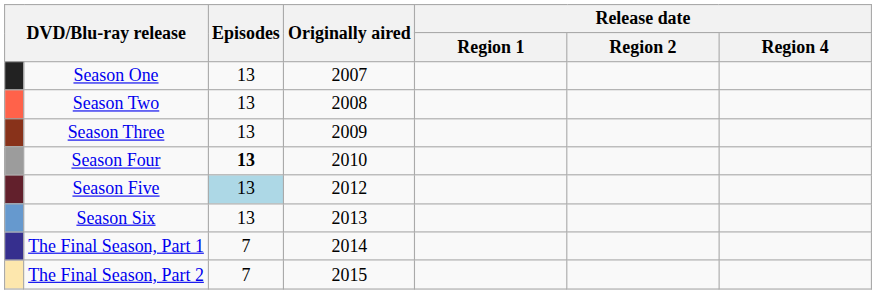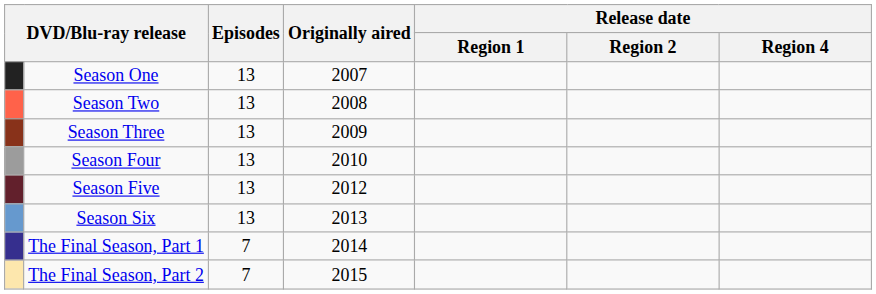(246, 160) bold -> (246, 160) normal
(246, 189) lightblue background -> (246, 189) no background
